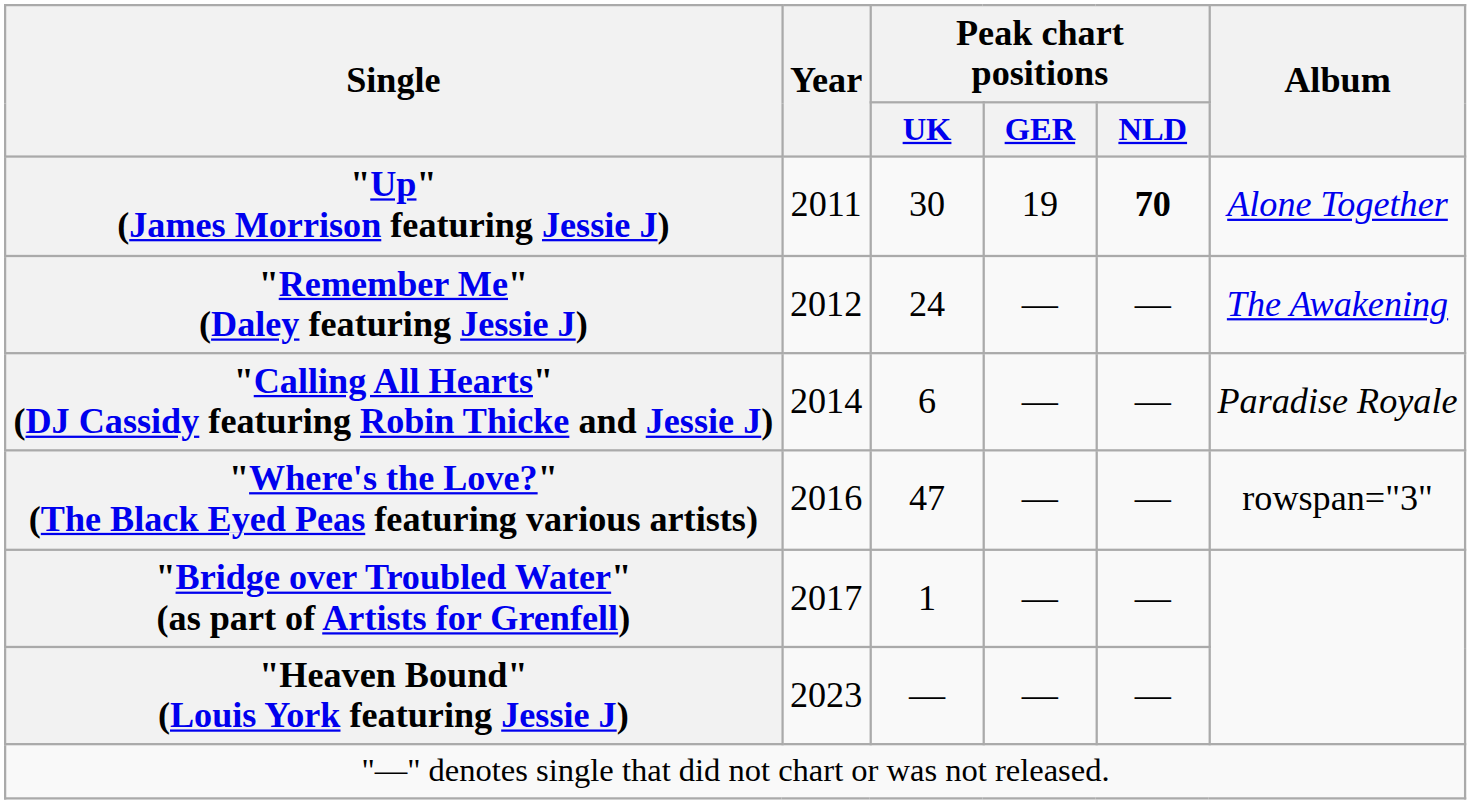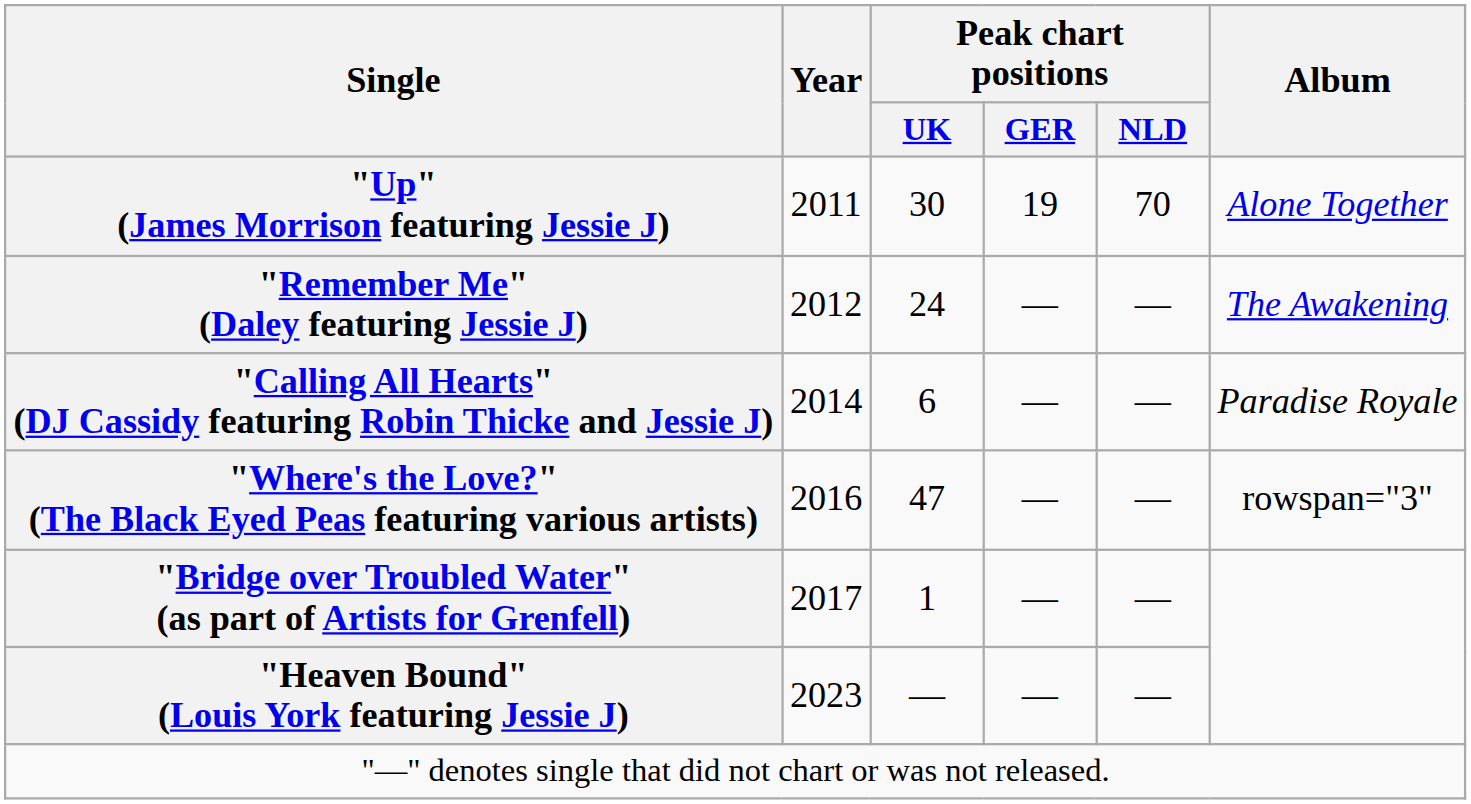(1153, 205) bold -> (1153, 205) normal
